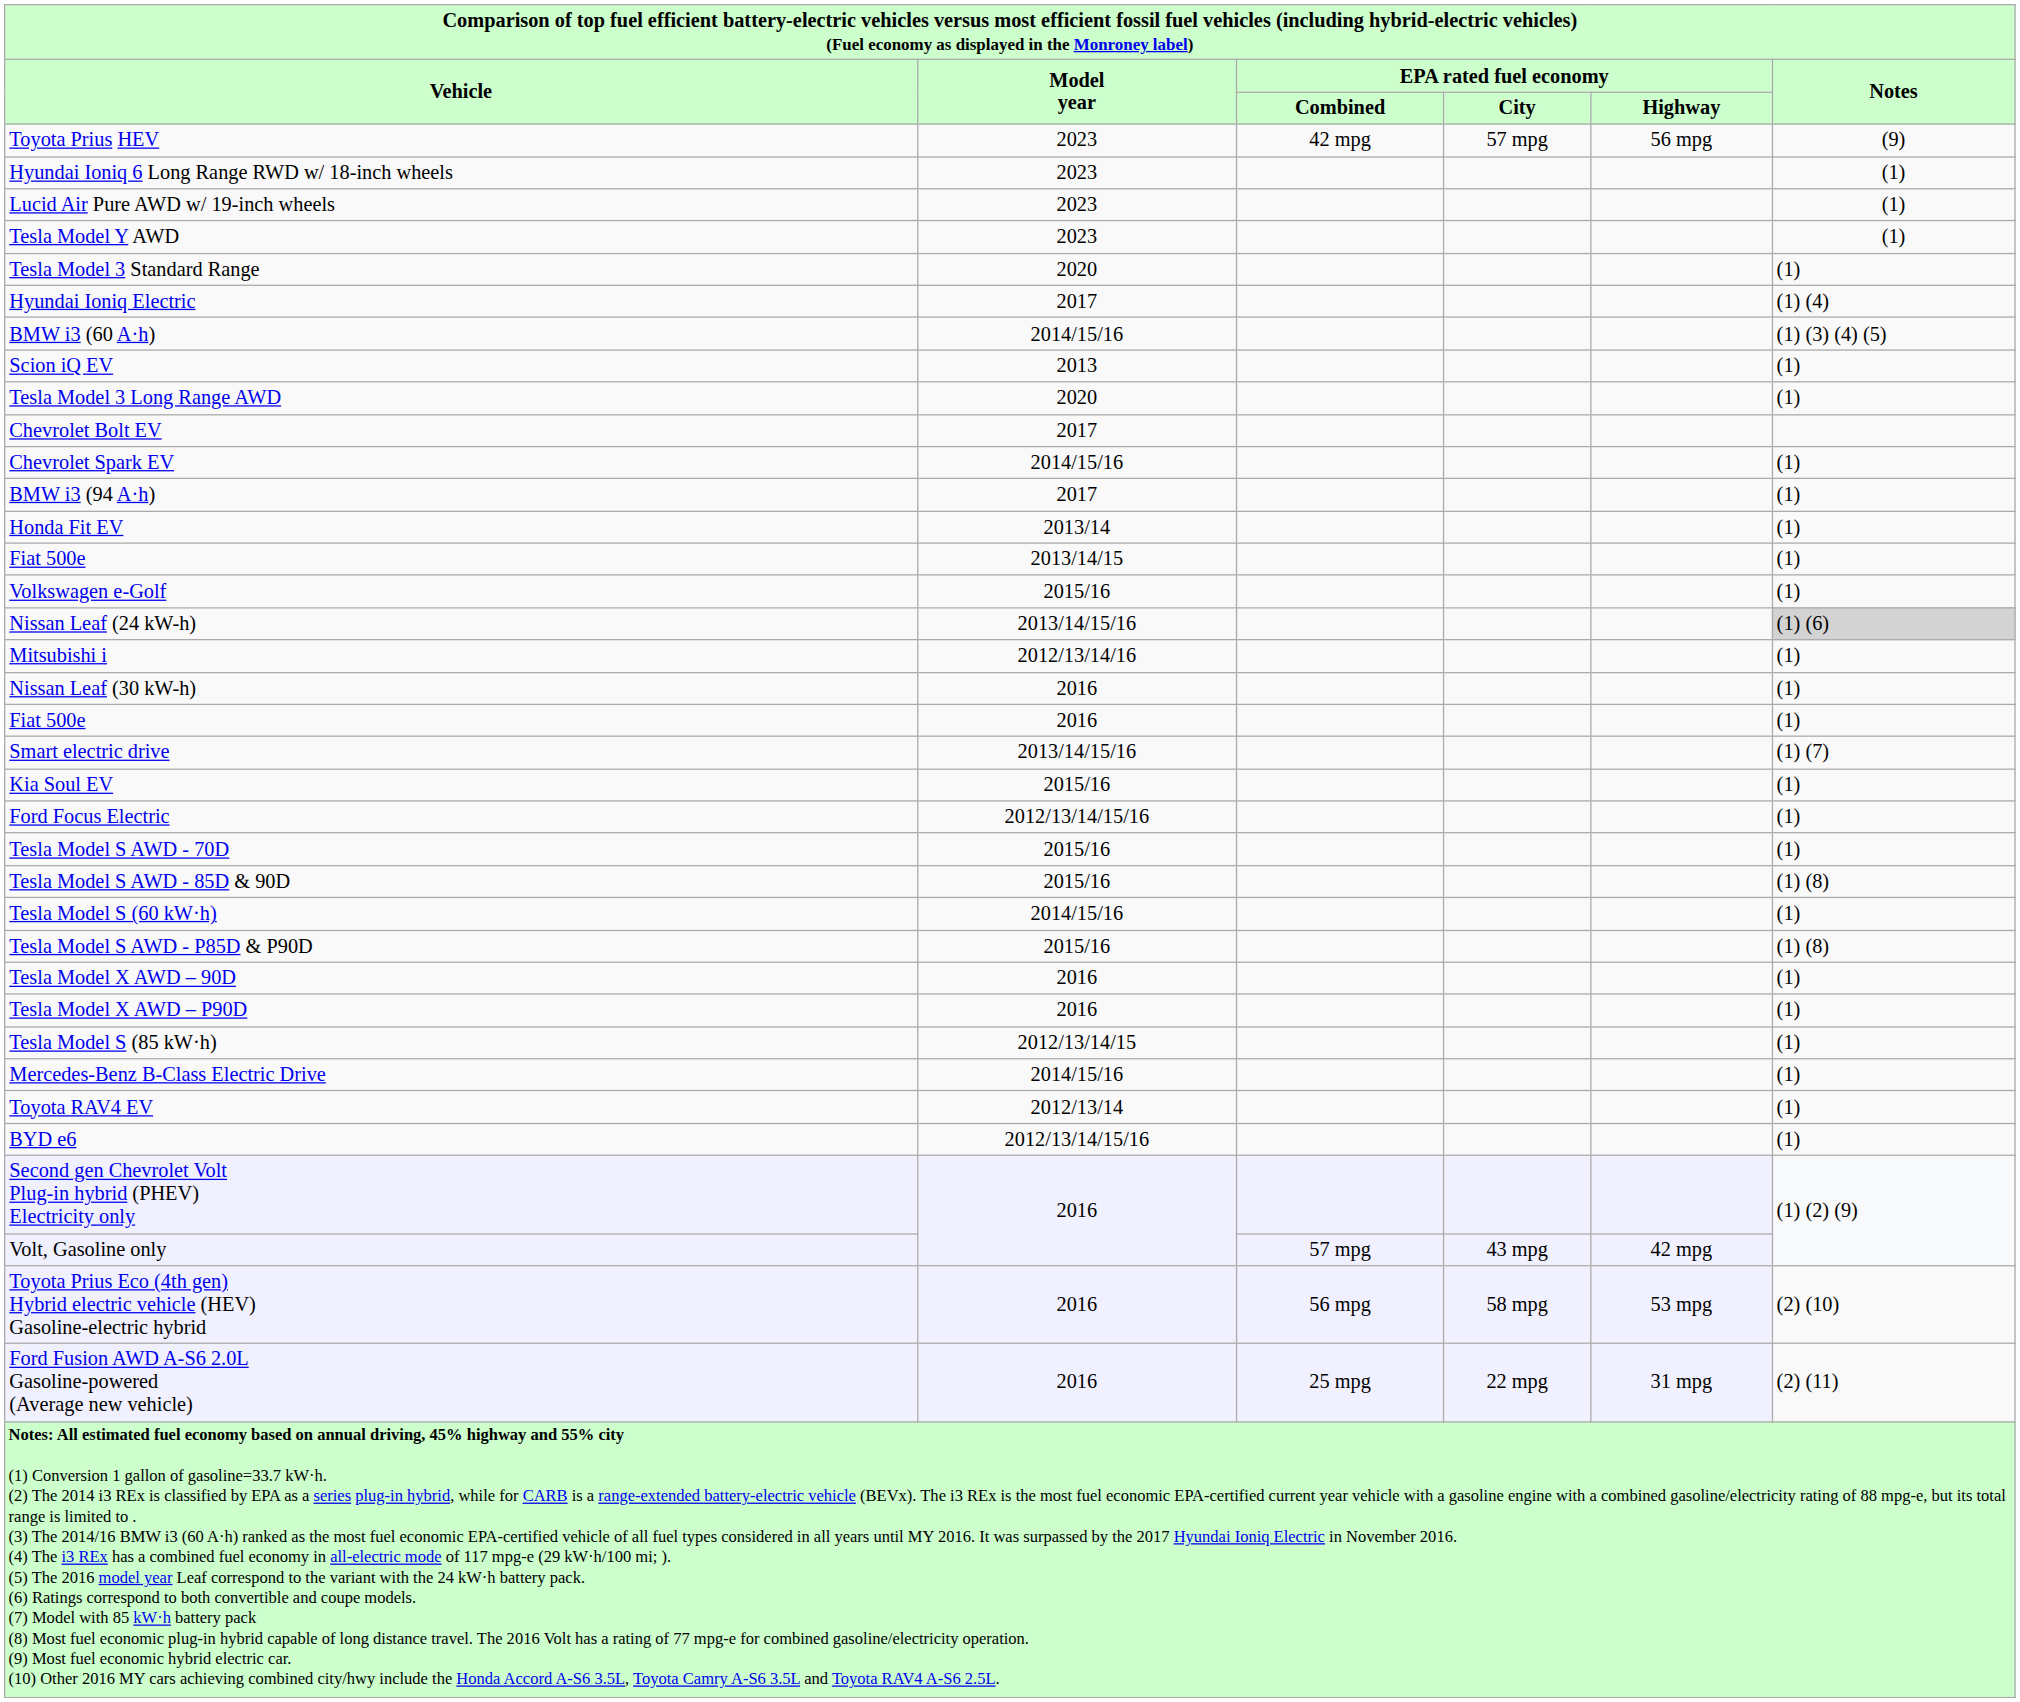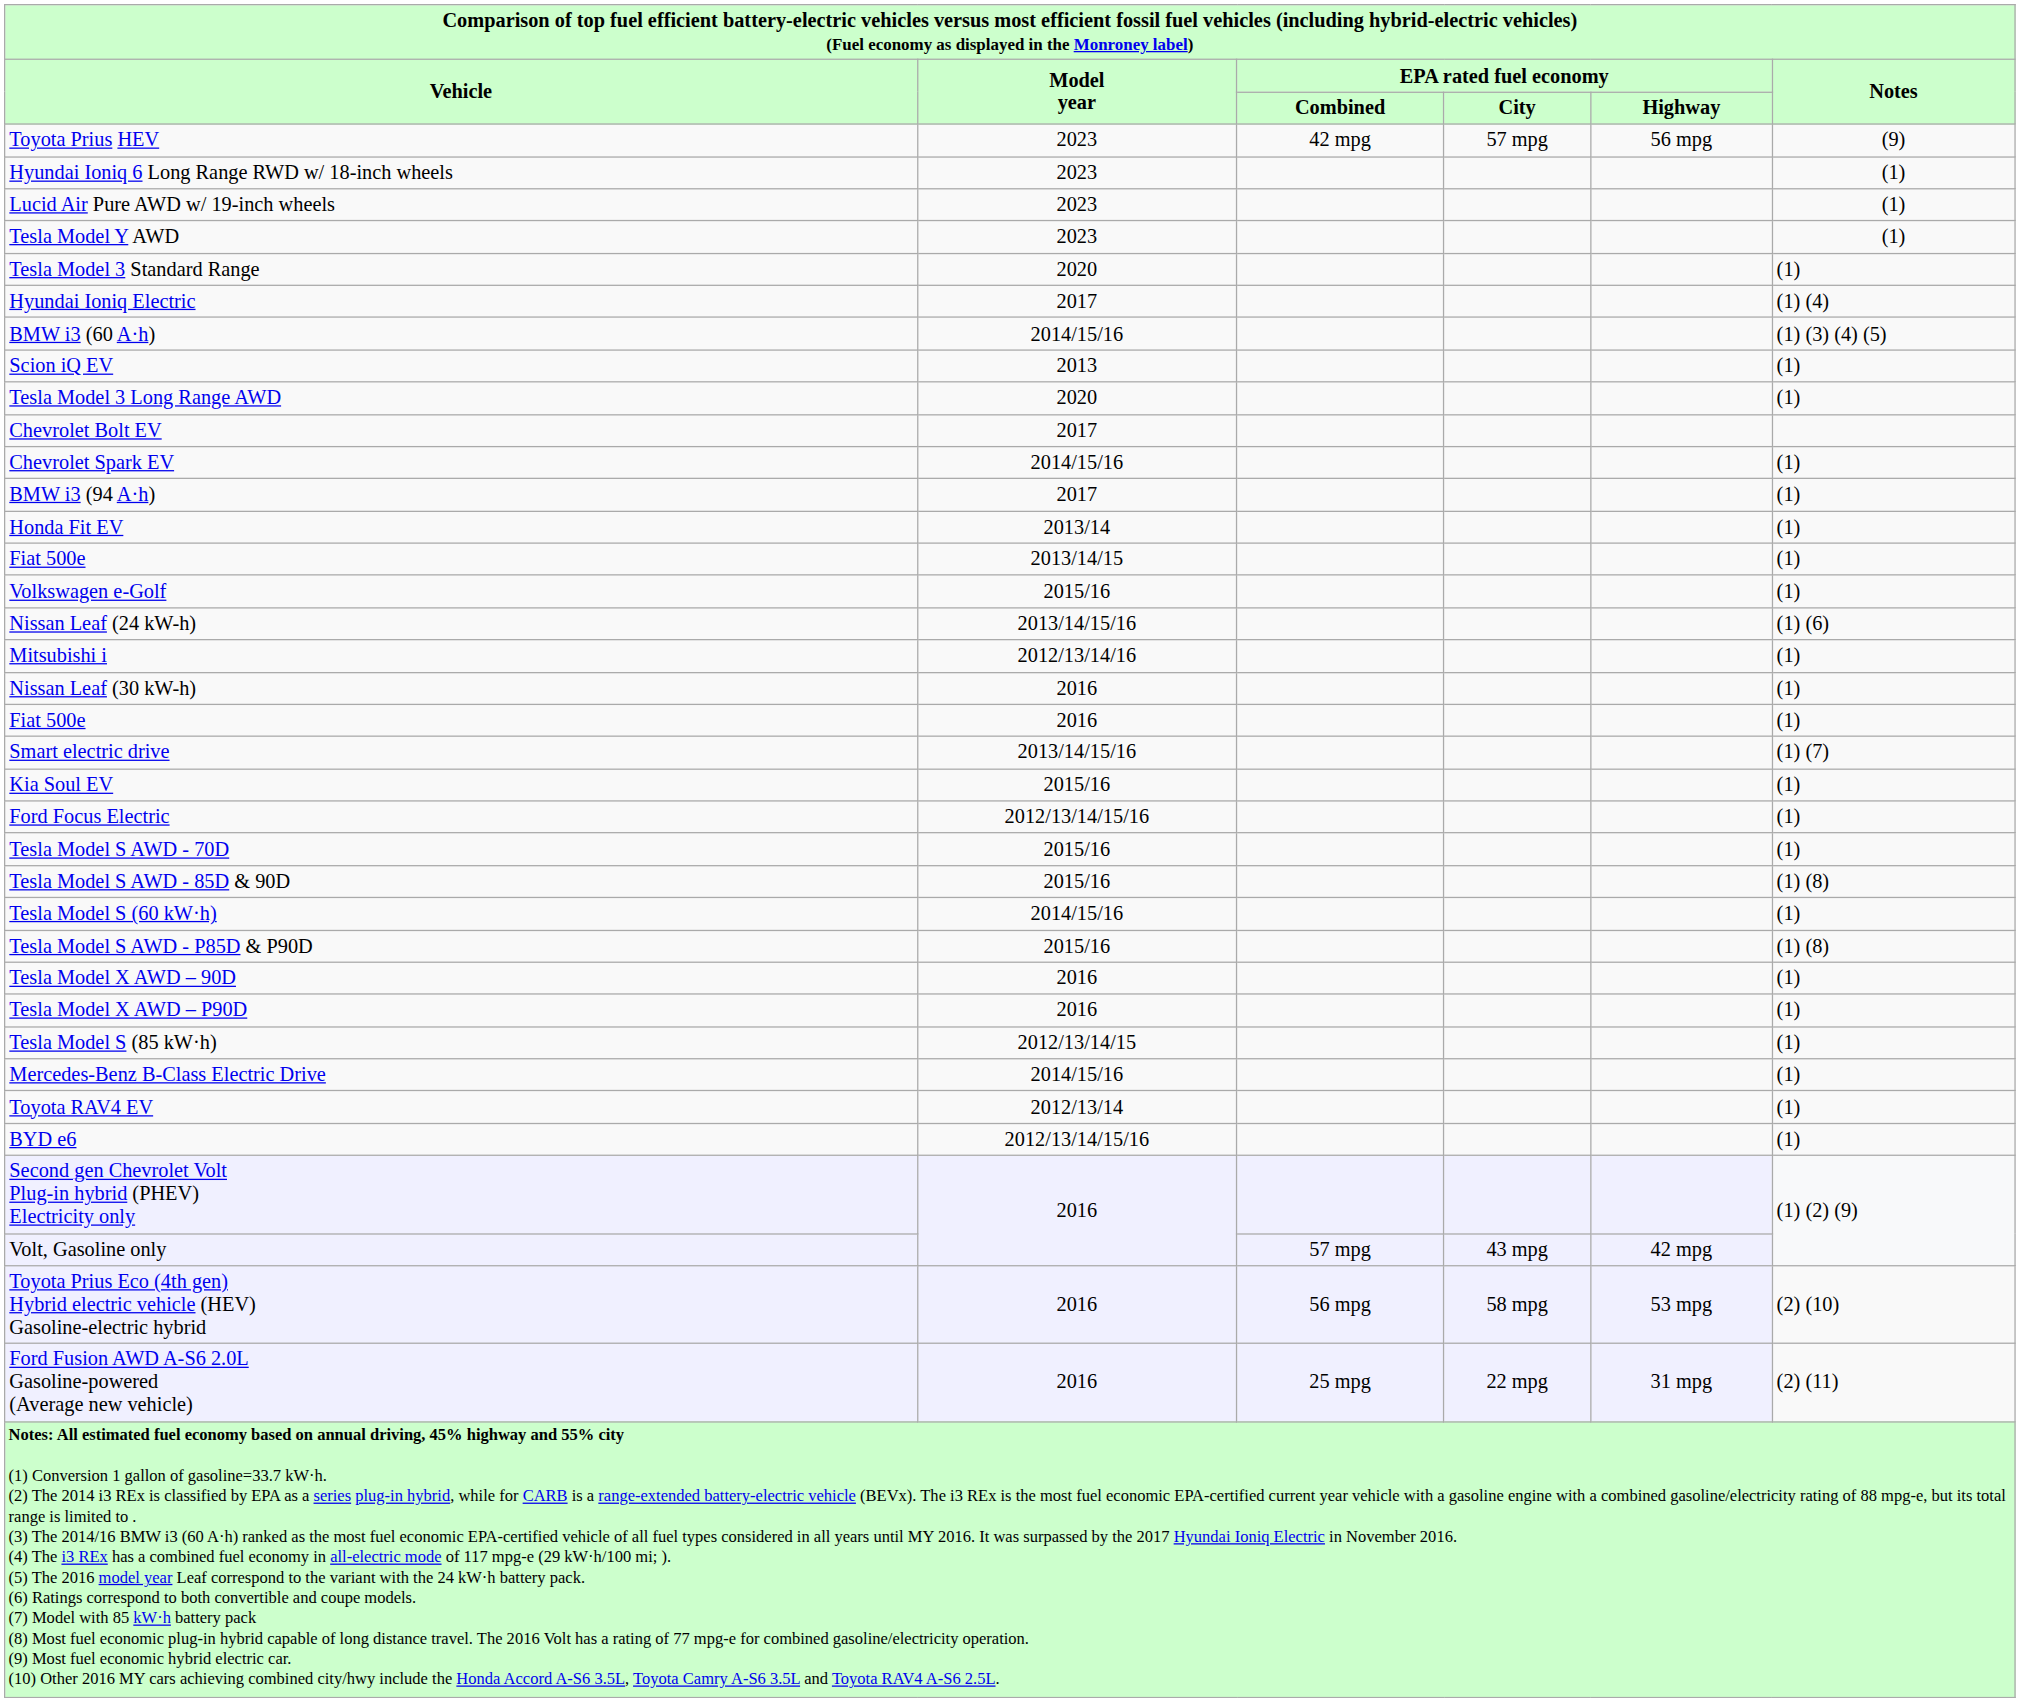(1803, 623) lightgrey background -> (1803, 623) no background
